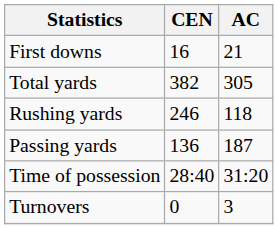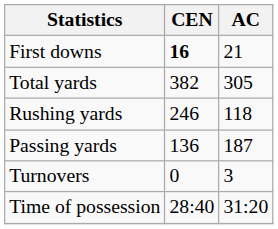(179, 51) normal -> (179, 51) bold
rows swapped: (49, 207) <-> (85, 176)
